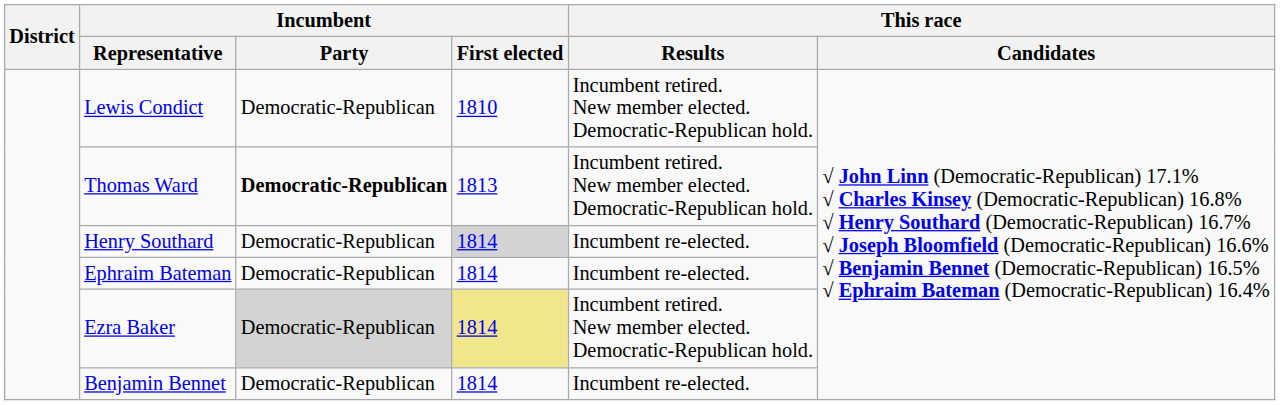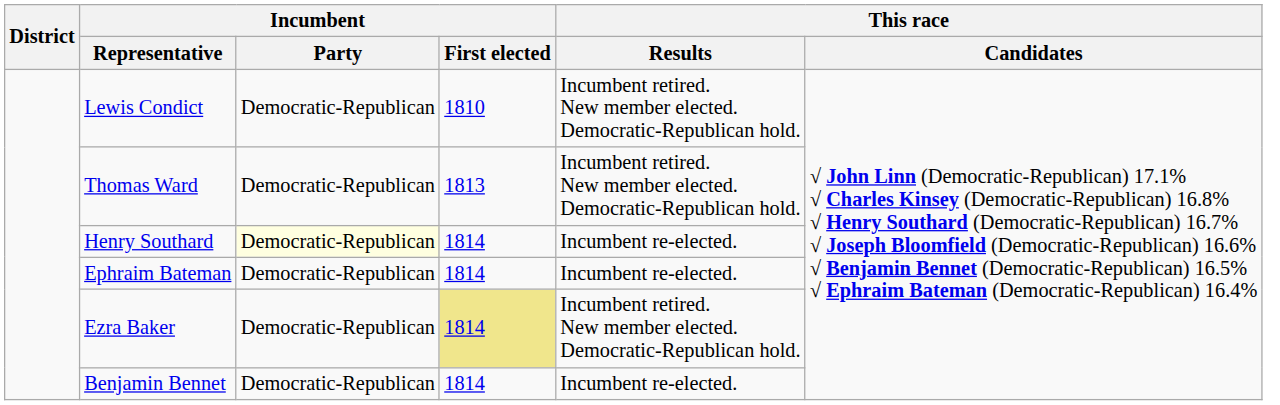(344, 185) bold -> (338, 185) normal
(338, 240) no background -> (338, 240) lightyellow background
(477, 240) lightgrey background -> (465, 240) no background
(338, 328) lightgrey background -> (338, 328) no background
